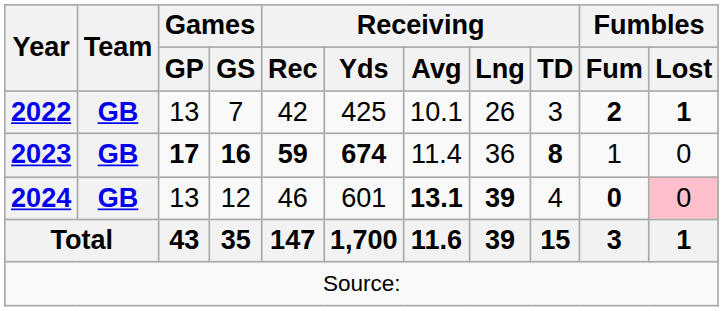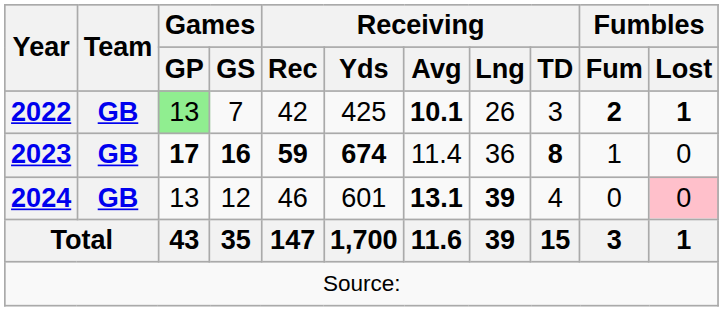(184, 111) no background -> (184, 111) lightgreen background
(436, 111) normal -> (436, 111) bold
(614, 197) bold -> (614, 197) normal
